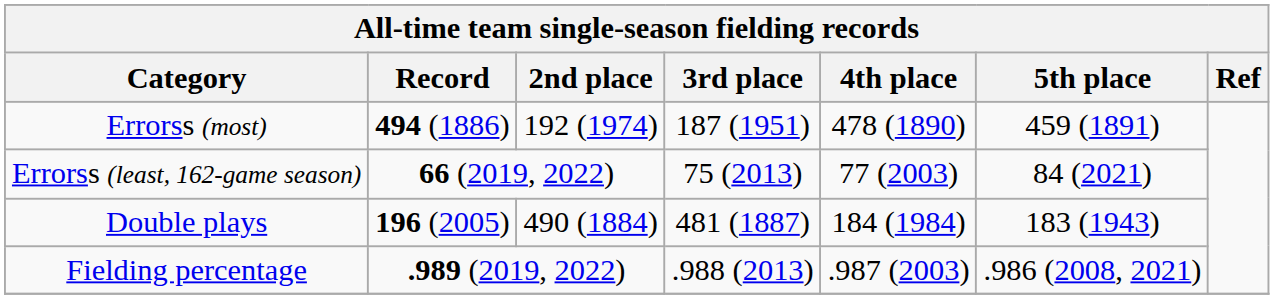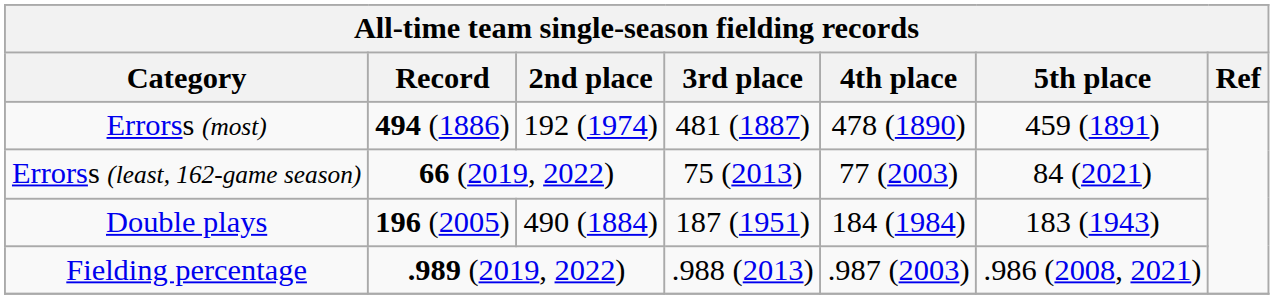(743, 125) 187 (1951) -> (743, 125) 481 (1887)
(743, 221) 481 (1887) -> (743, 221) 187 (1951)
